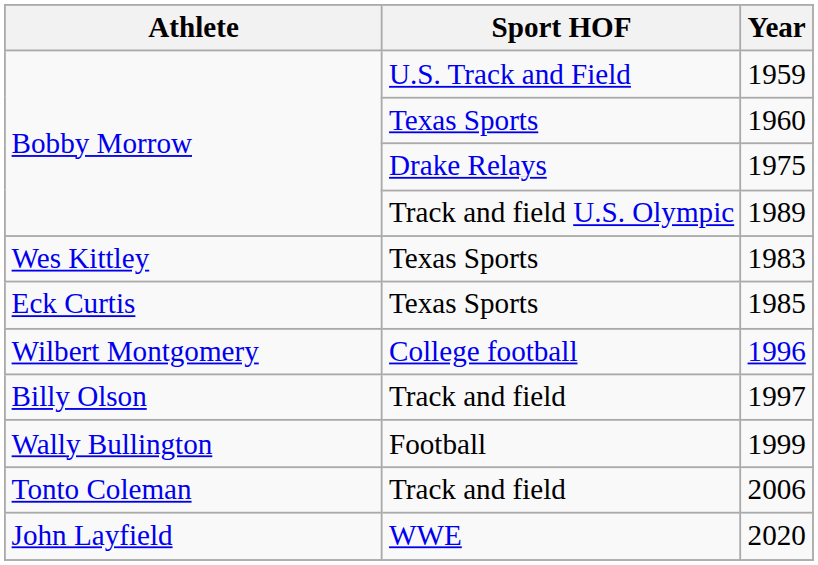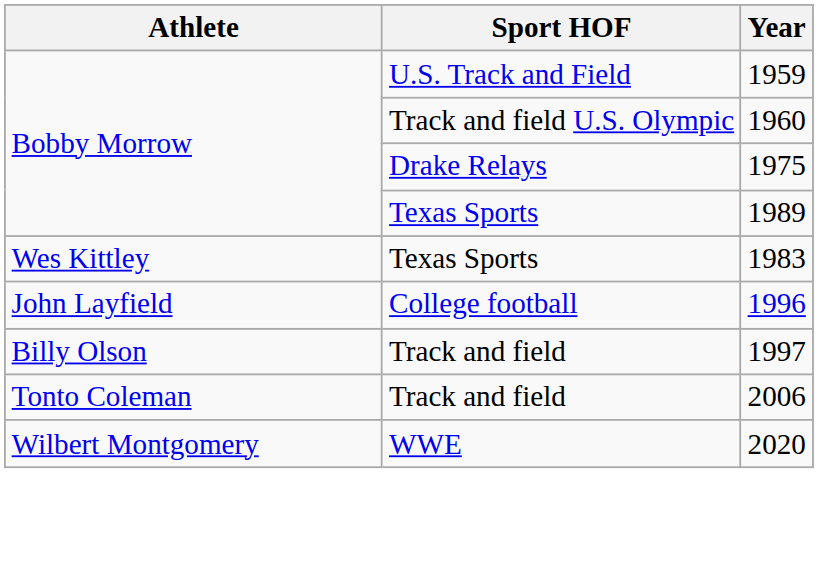(464, 119) Texas Sports -> (562, 119) Track and field U.S. Olympic
(562, 212) Track and field U.S. Olympic -> (464, 212) Texas Sports
- row: (777, 304)
(135, 350) Wilbert Montgomery -> (92, 304) John Layfield
- row: (777, 443)
(92, 535) John Layfield -> (135, 443) Wilbert Montgomery
